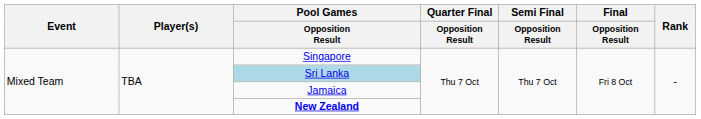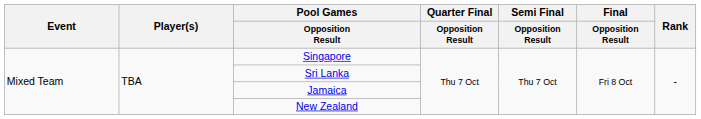(327, 74) lightblue background -> (327, 74) no background
(327, 107) bold -> (327, 107) normal
